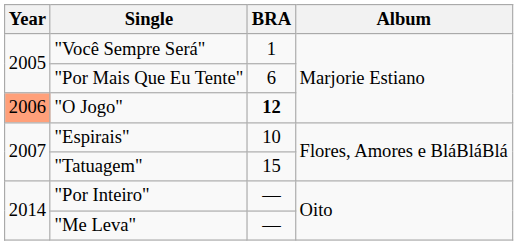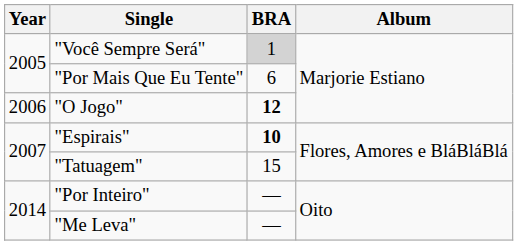(271, 48) no background -> (271, 48) lightgrey background
(27, 107) lightsalmon background -> (27, 107) no background
(271, 136) normal -> (271, 136) bold
